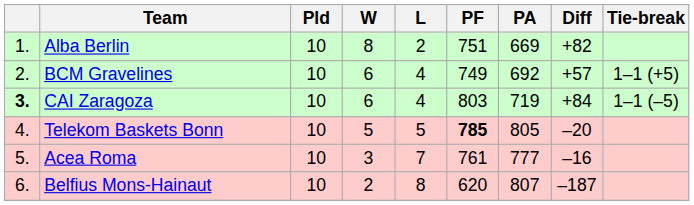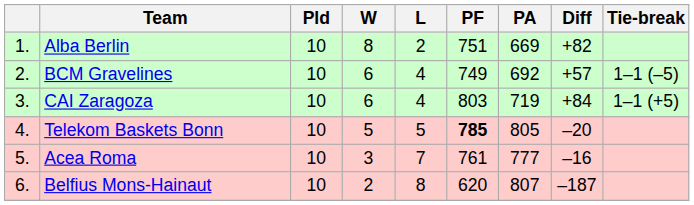(646, 74) 1–1 (+5) -> (646, 74) 1–1 (–5)
(22, 102) bold -> (22, 102) normal
(646, 102) 1–1 (–5) -> (646, 102) 1–1 (+5)
